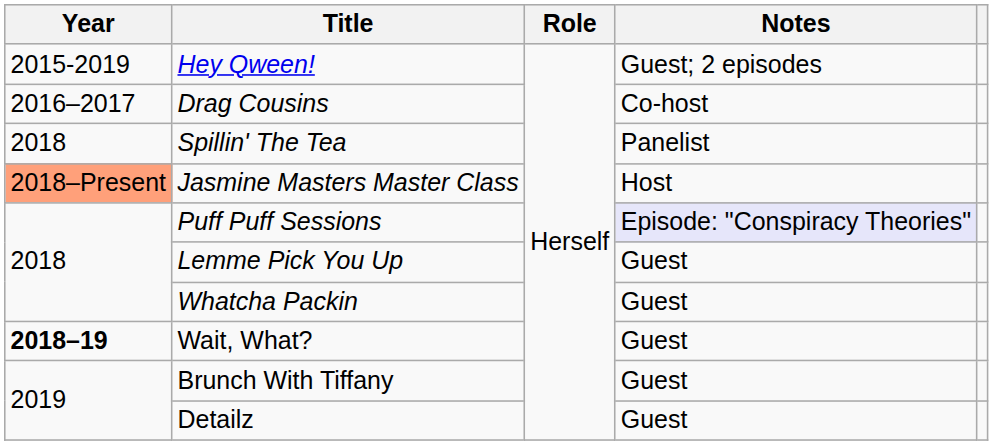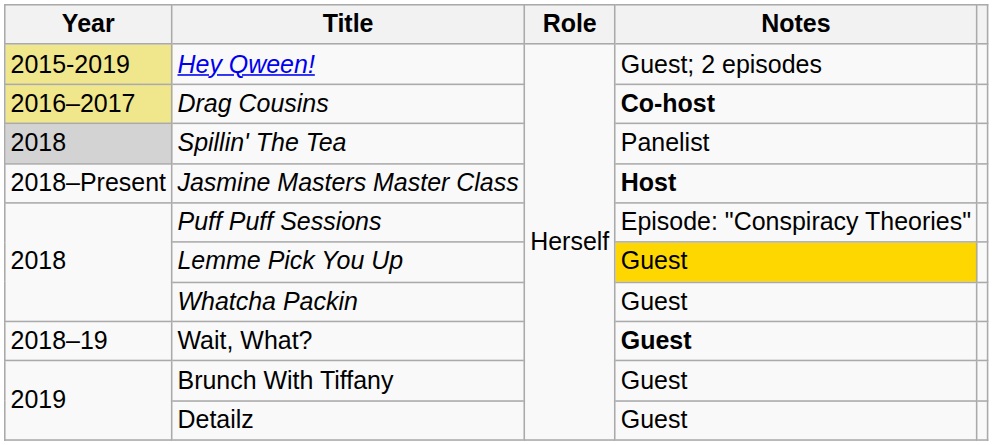(70, 63) no background -> (70, 63) khaki background
(73, 103) no background -> (73, 103) khaki background
(664, 103) normal -> (668, 103) bold
(38, 143) no background -> (38, 143) lightgrey background
(88, 182) lightsalmon background -> (88, 182) no background
(646, 182) normal -> (648, 182) bold
(796, 222) lavender background -> (796, 222) no background
(654, 261) no background -> (654, 261) gold background
(59, 340) bold -> (59, 340) normal
(654, 340) normal -> (656, 340) bold
